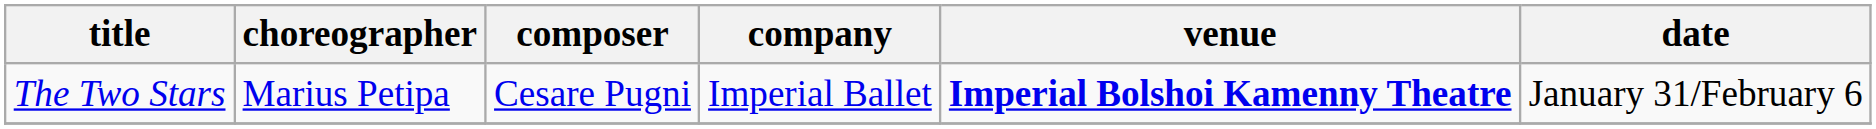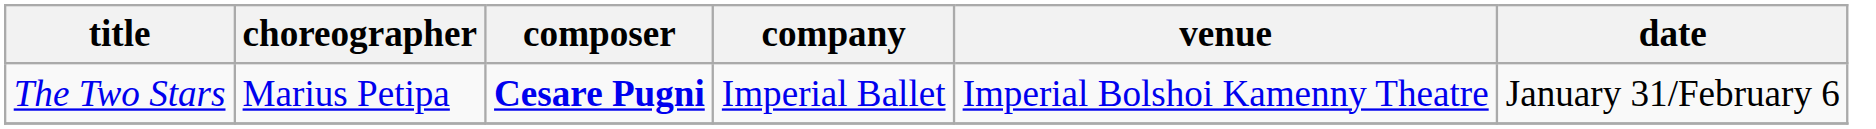(593, 92) normal -> (599, 92) bold
(1230, 92) bold -> (1226, 92) normal
